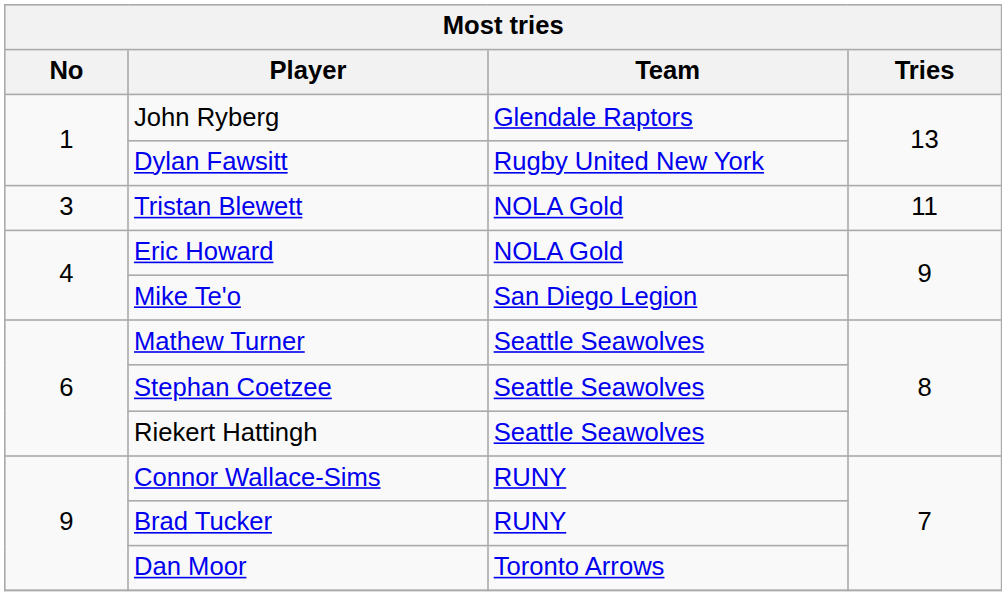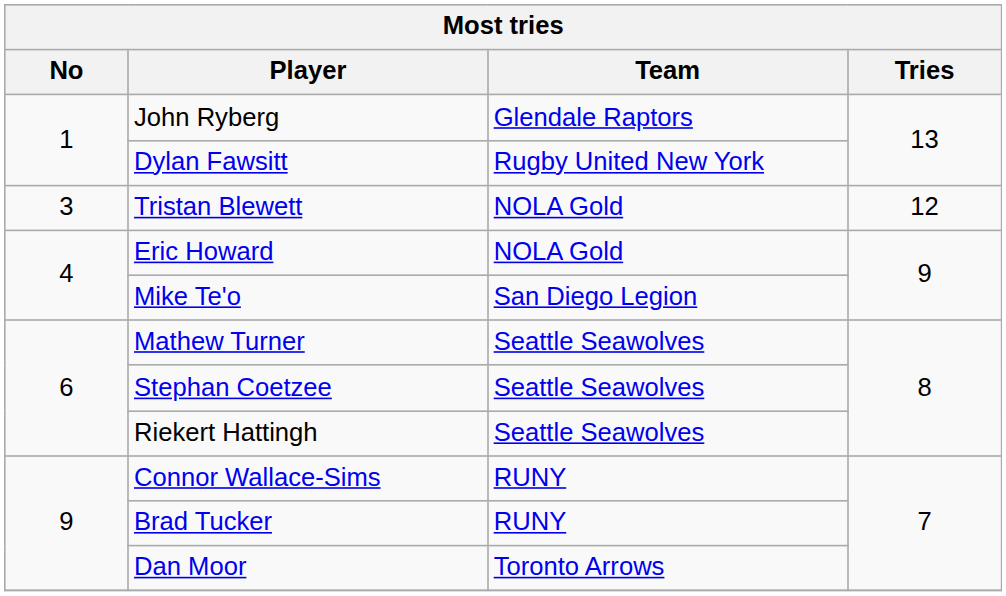(925, 206) 11 -> (925, 206) 12
